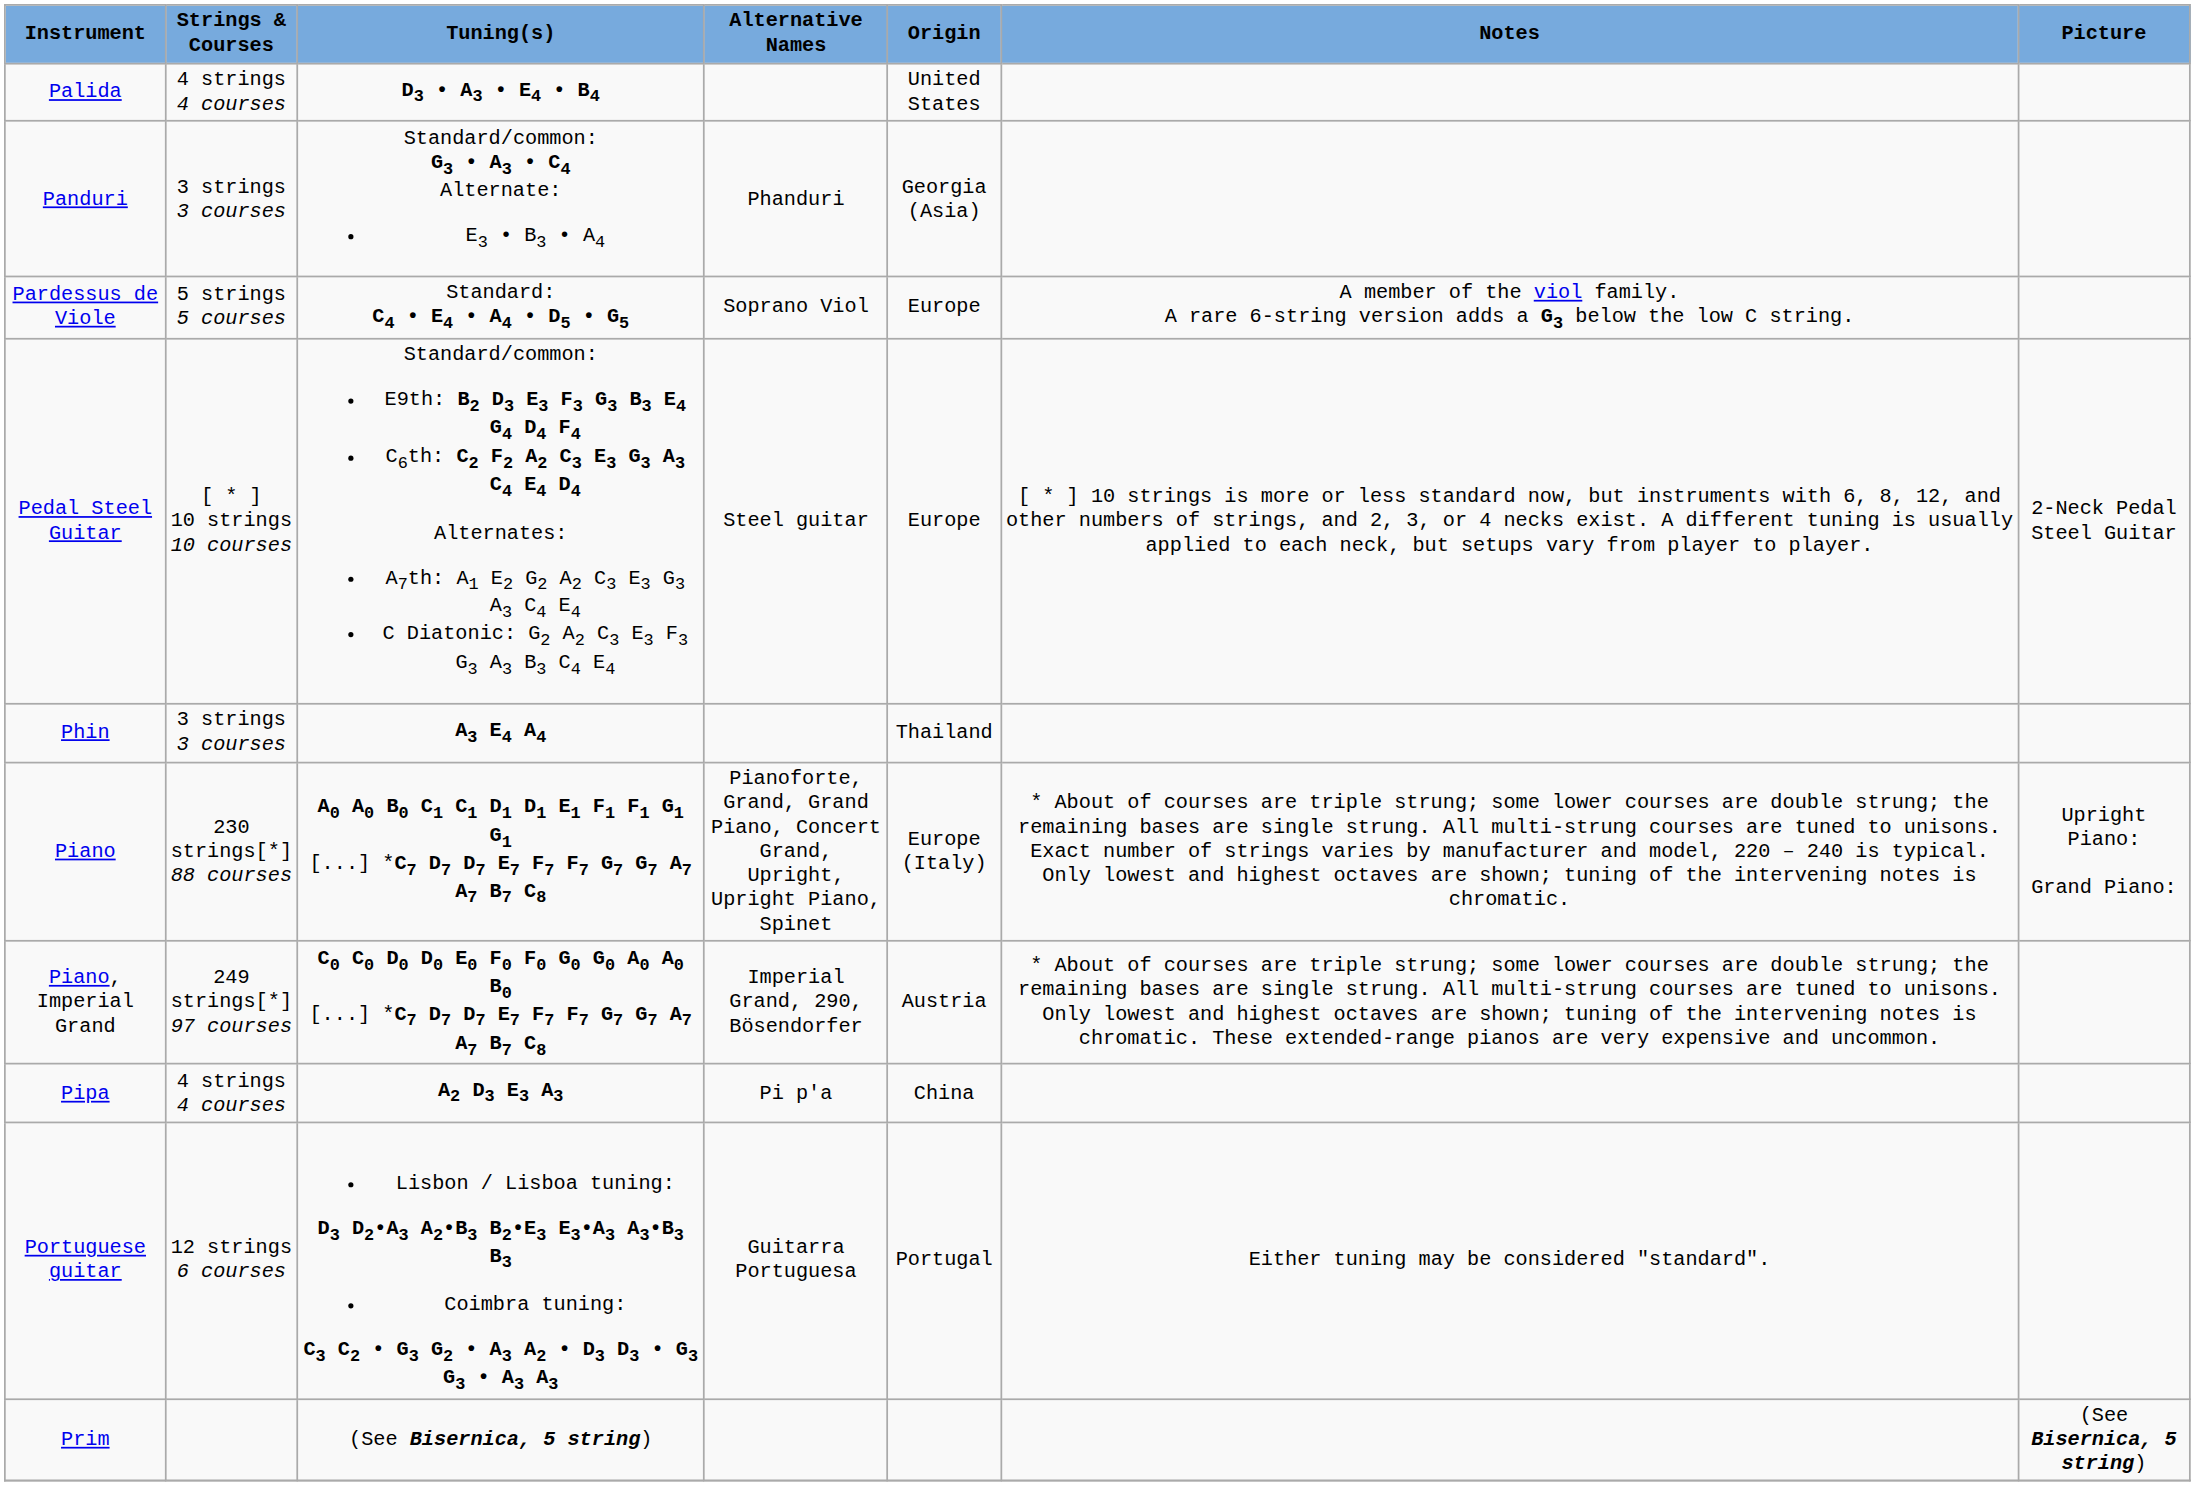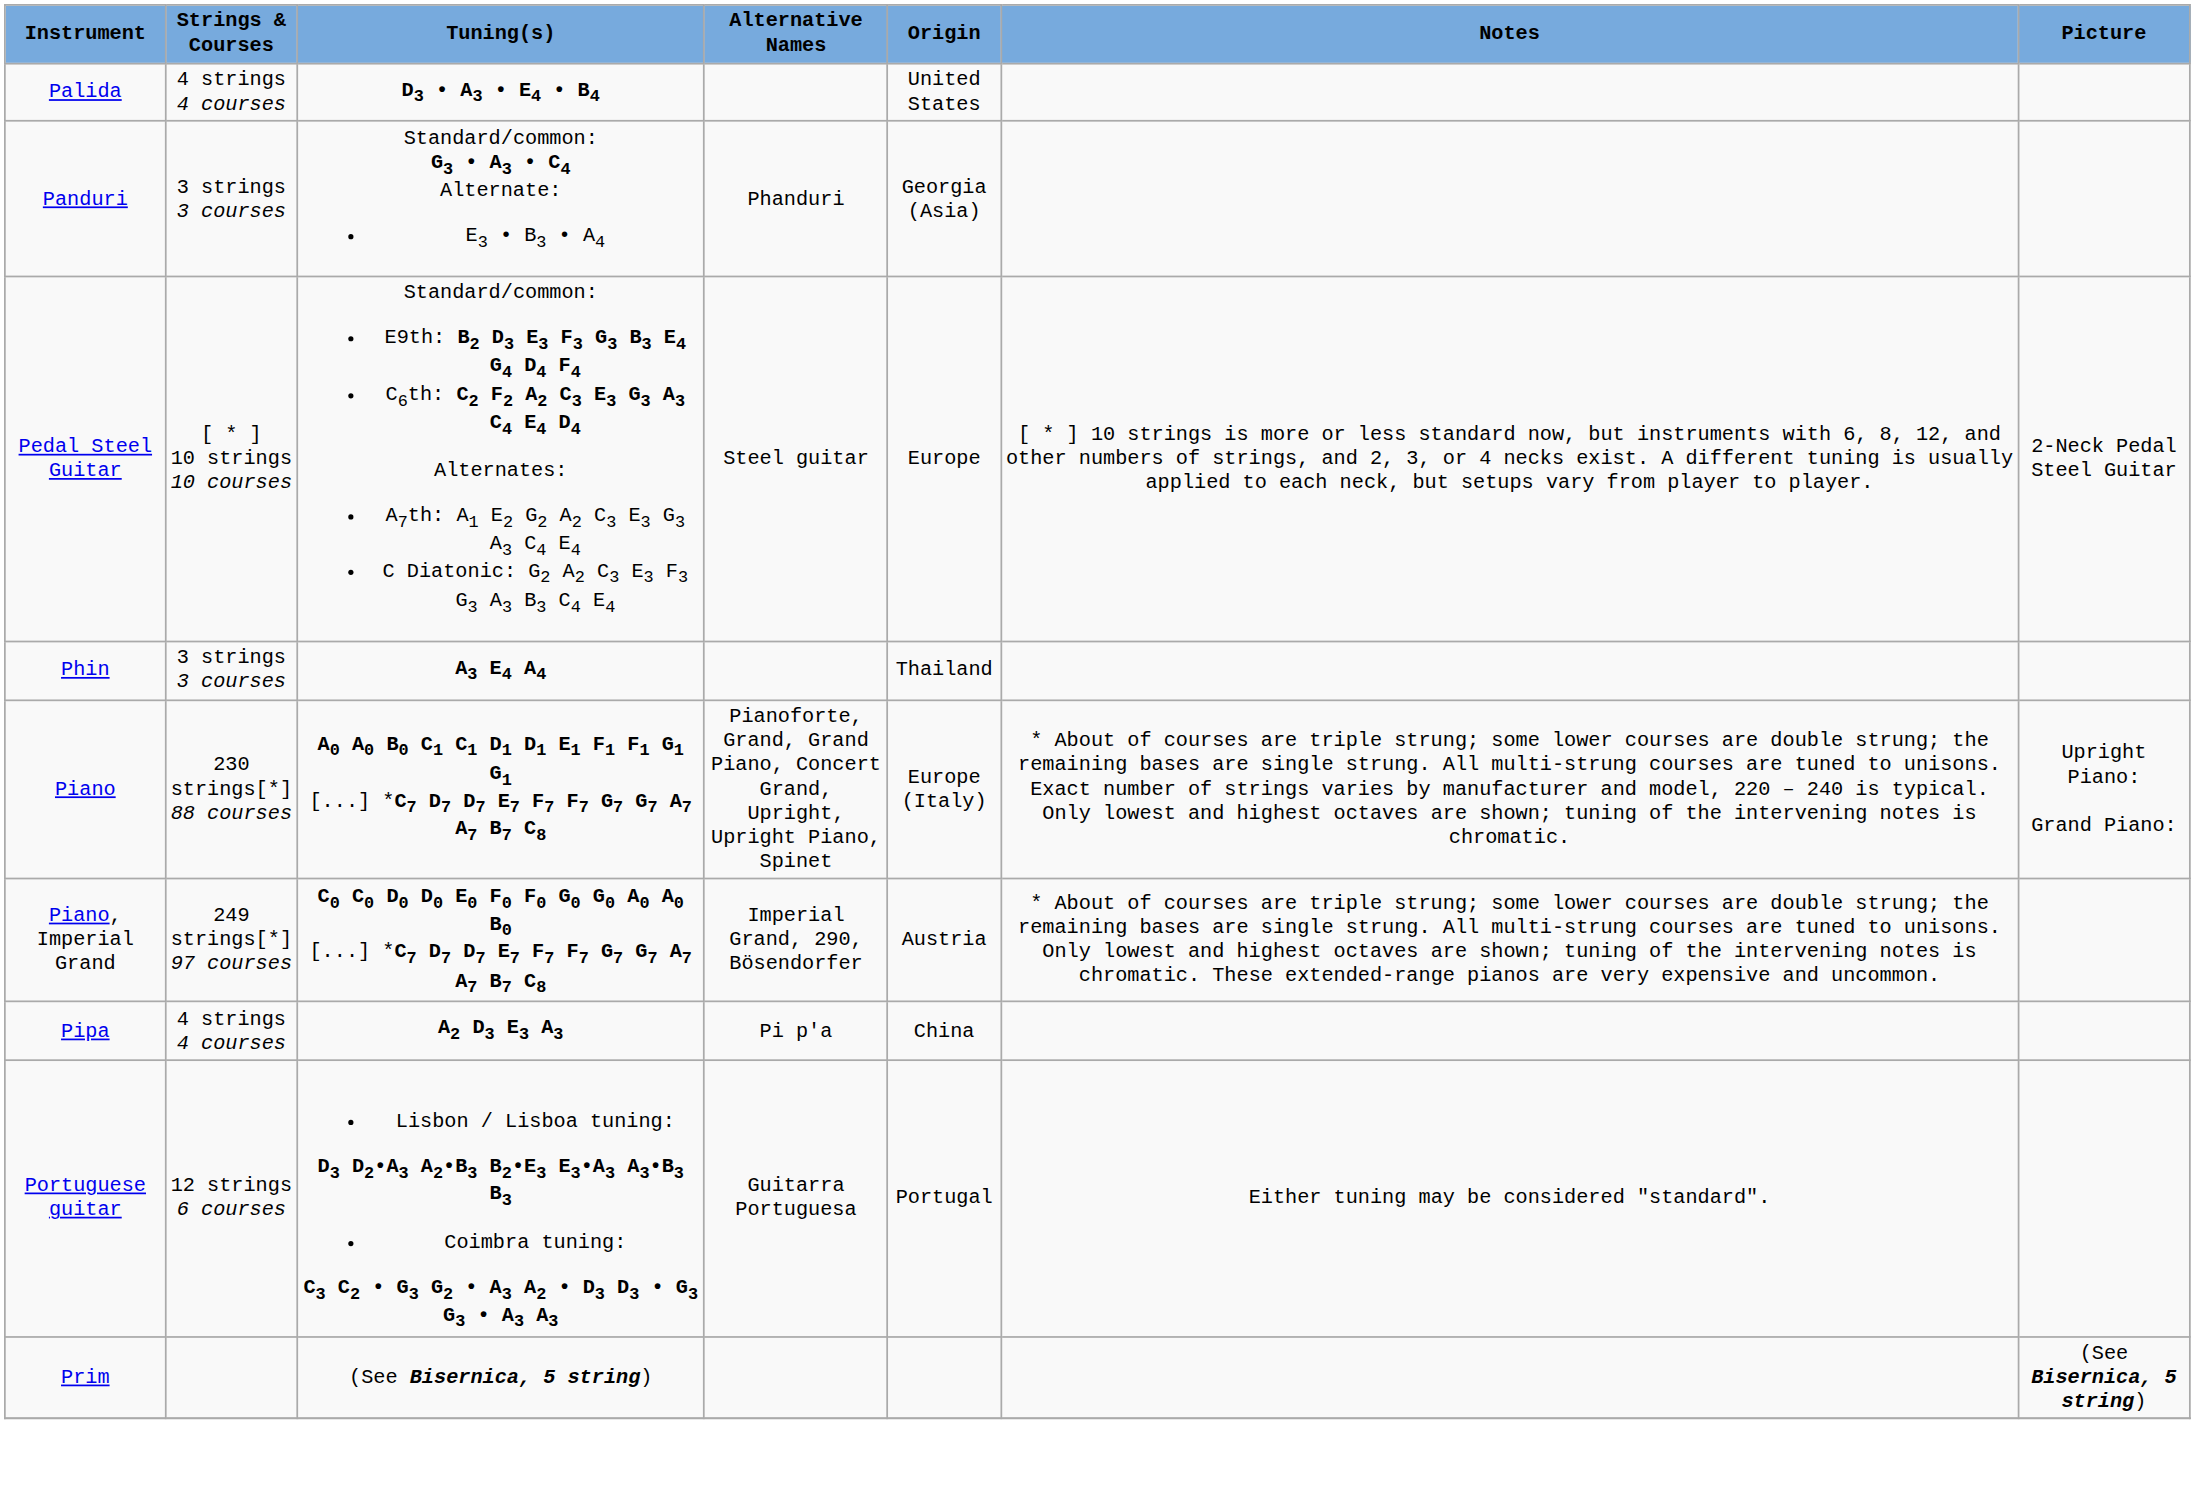- row: (85, 308)
